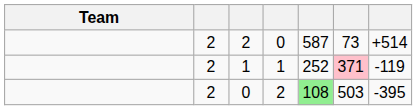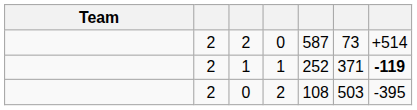(351, 68) pink background -> (351, 68) no background
(390, 68) normal -> (390, 68) bold
(316, 93) lightgreen background -> (316, 93) no background
